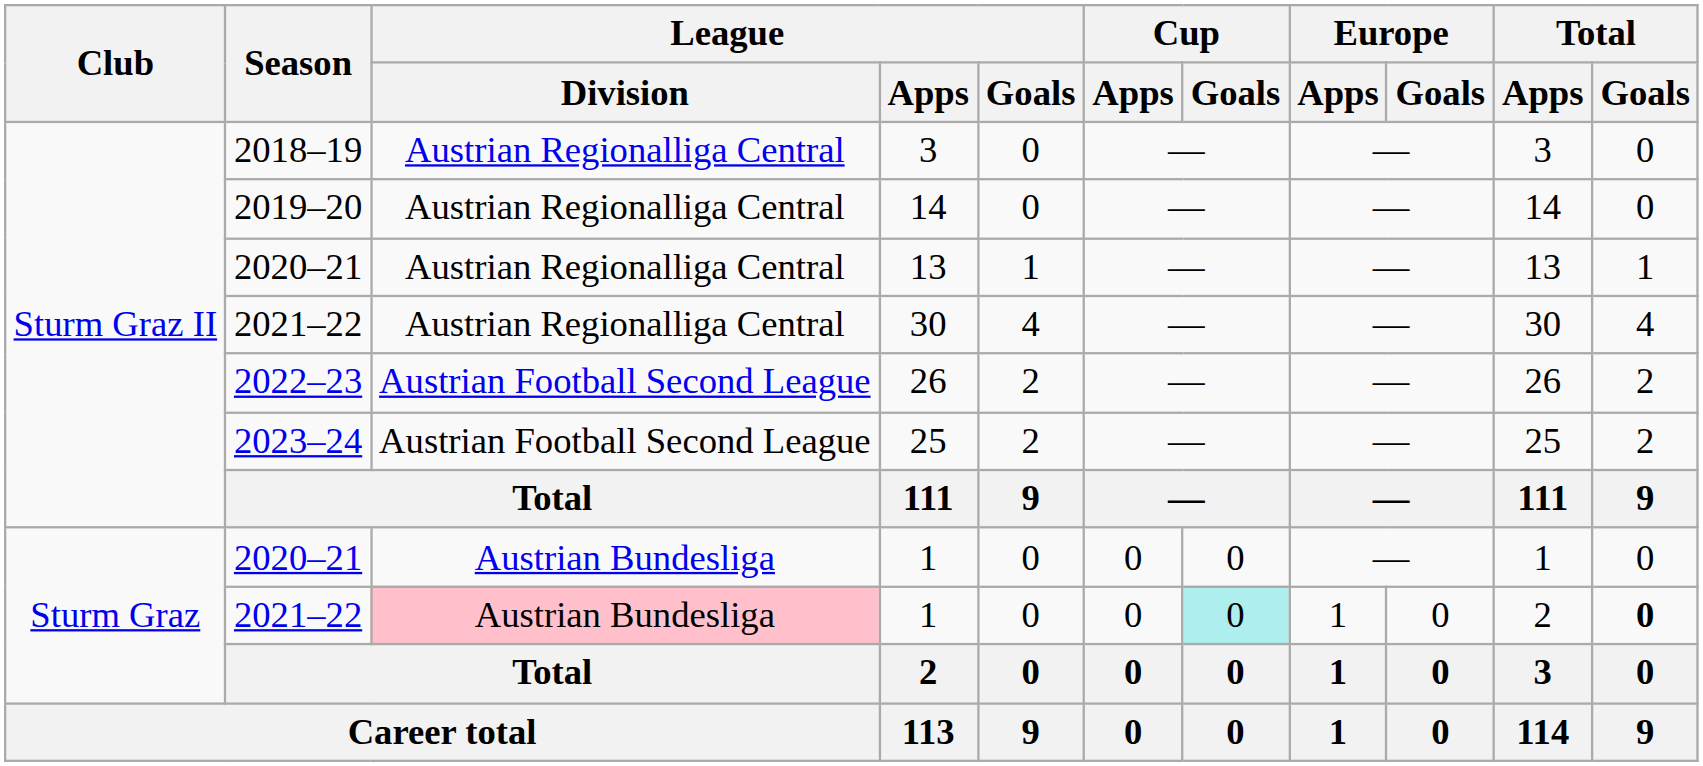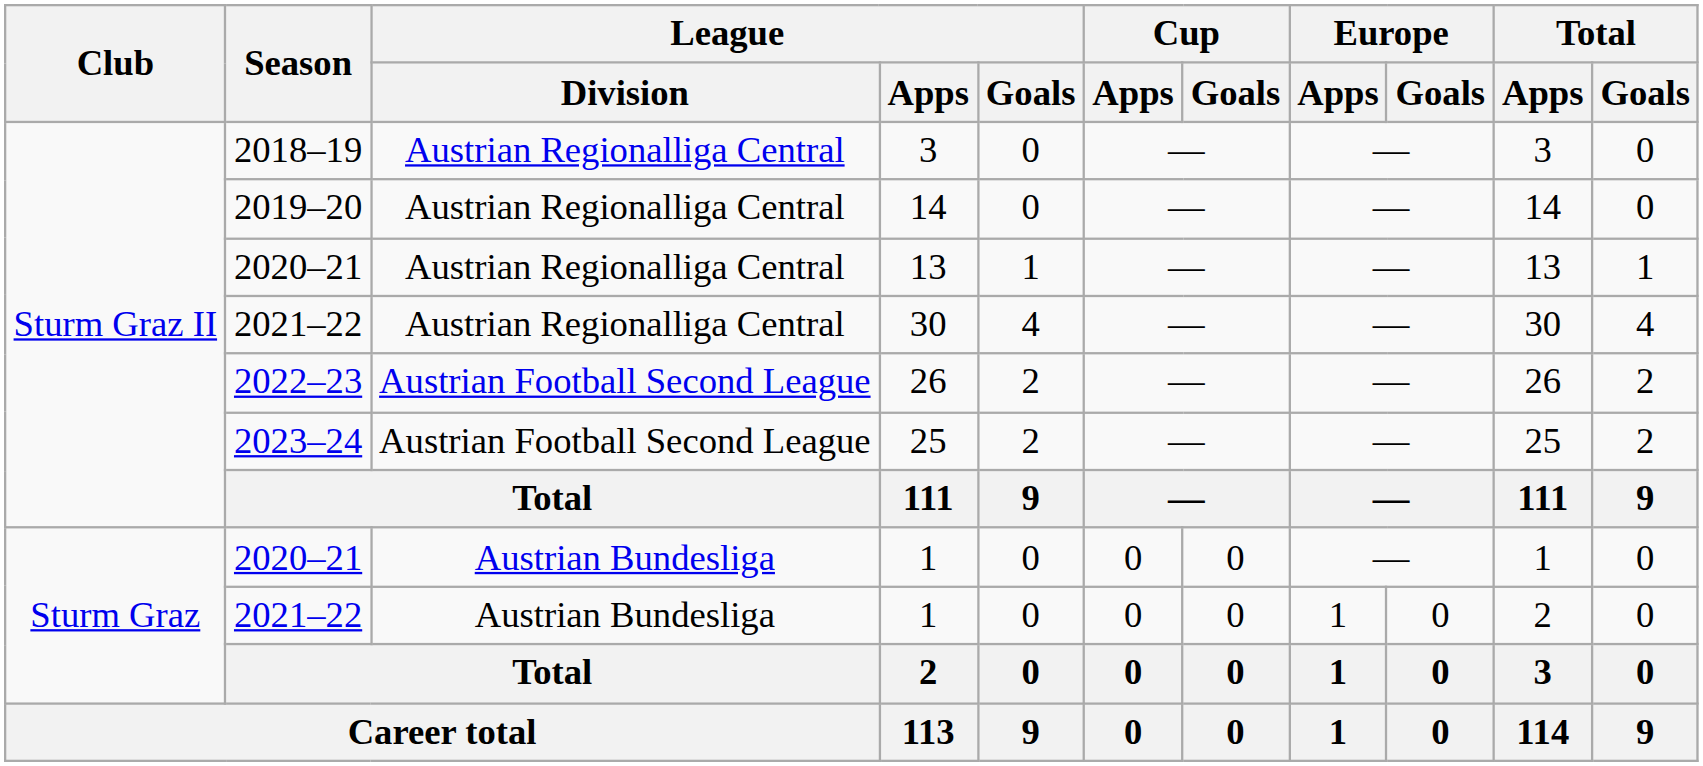(625, 614) pink background -> (625, 614) no background
(1235, 614) paleturquoise background -> (1235, 614) no background
(1645, 614) bold -> (1645, 614) normal
